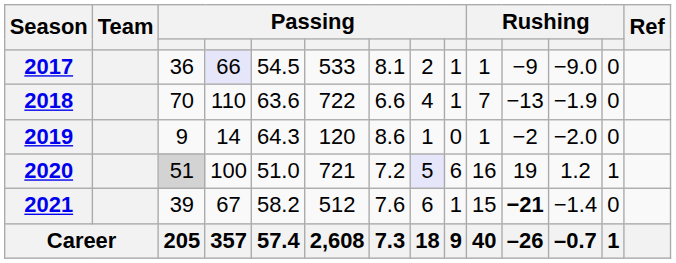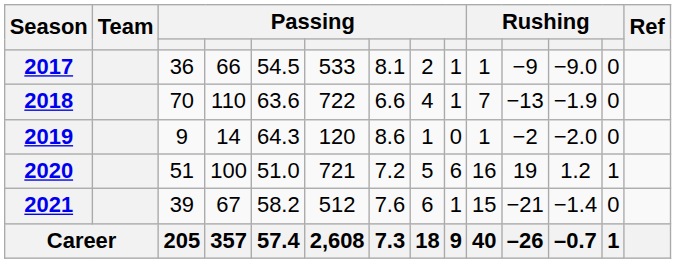(229, 66) lavender background -> (229, 66) no background
(182, 171) lightgrey background -> (182, 171) no background
(427, 171) lavender background -> (427, 171) no background
(525, 205) bold -> (525, 205) normal
